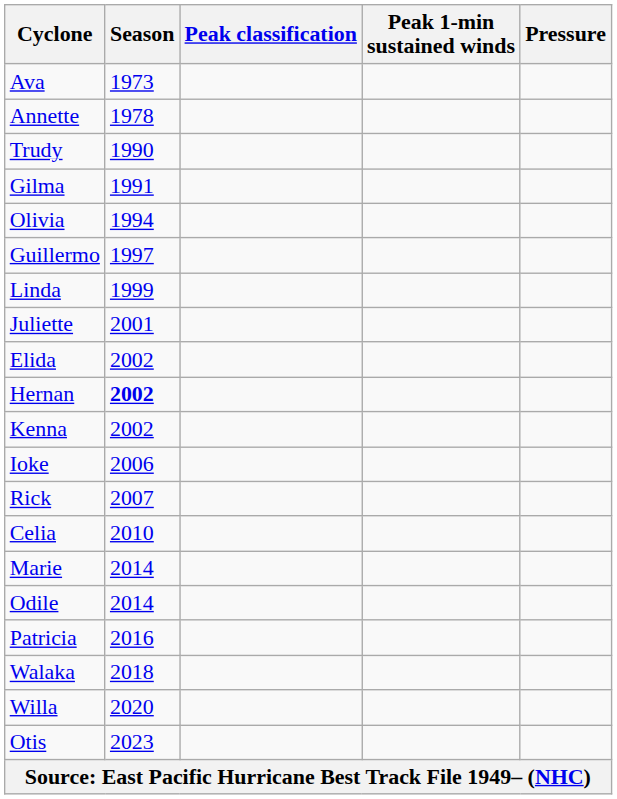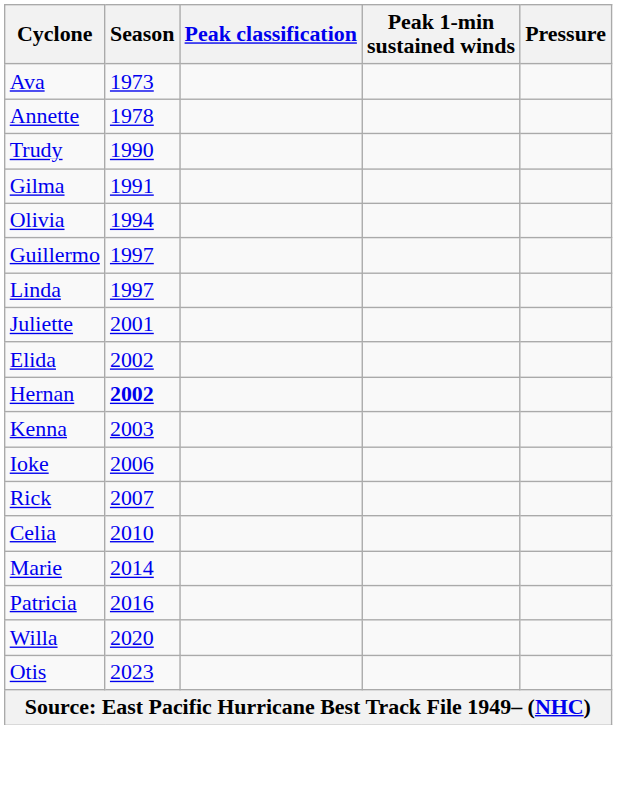(132, 289) 1999 -> (132, 289) 1997
(132, 428) 2002 -> (132, 428) 2003
- row: (34, 602)
- row: (42, 672)
